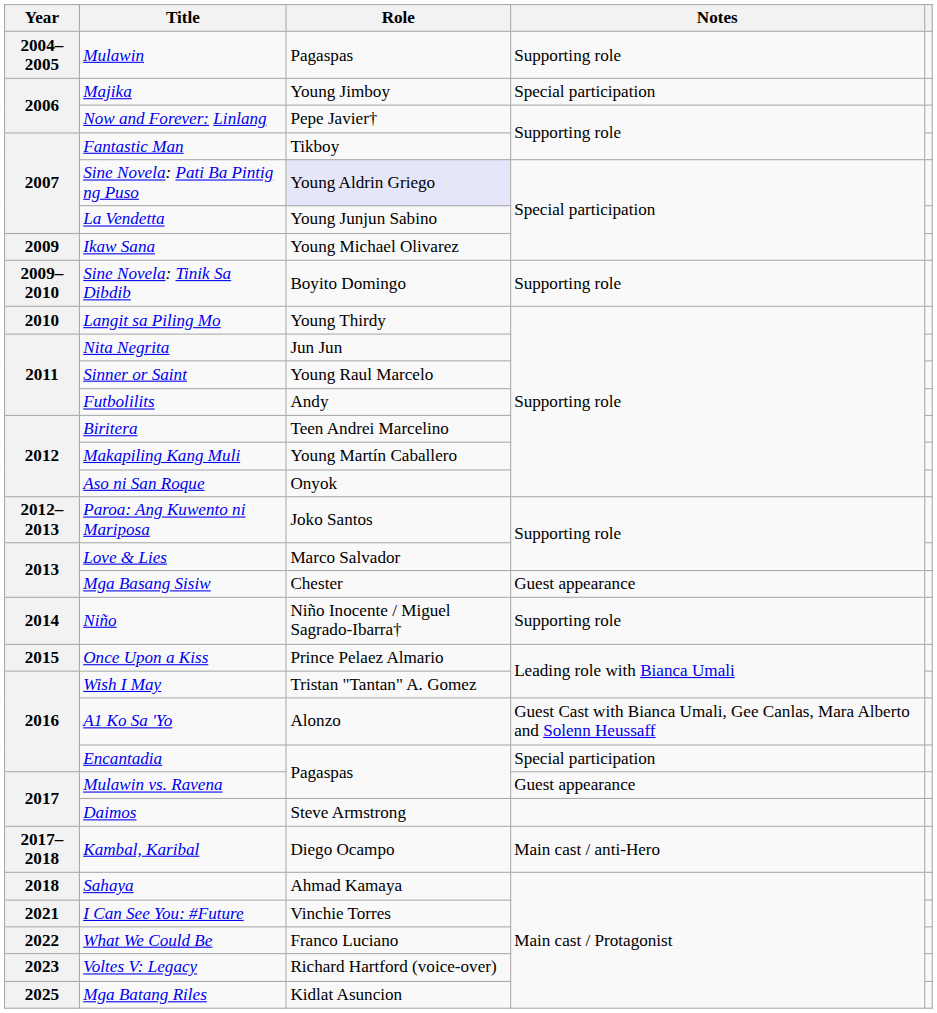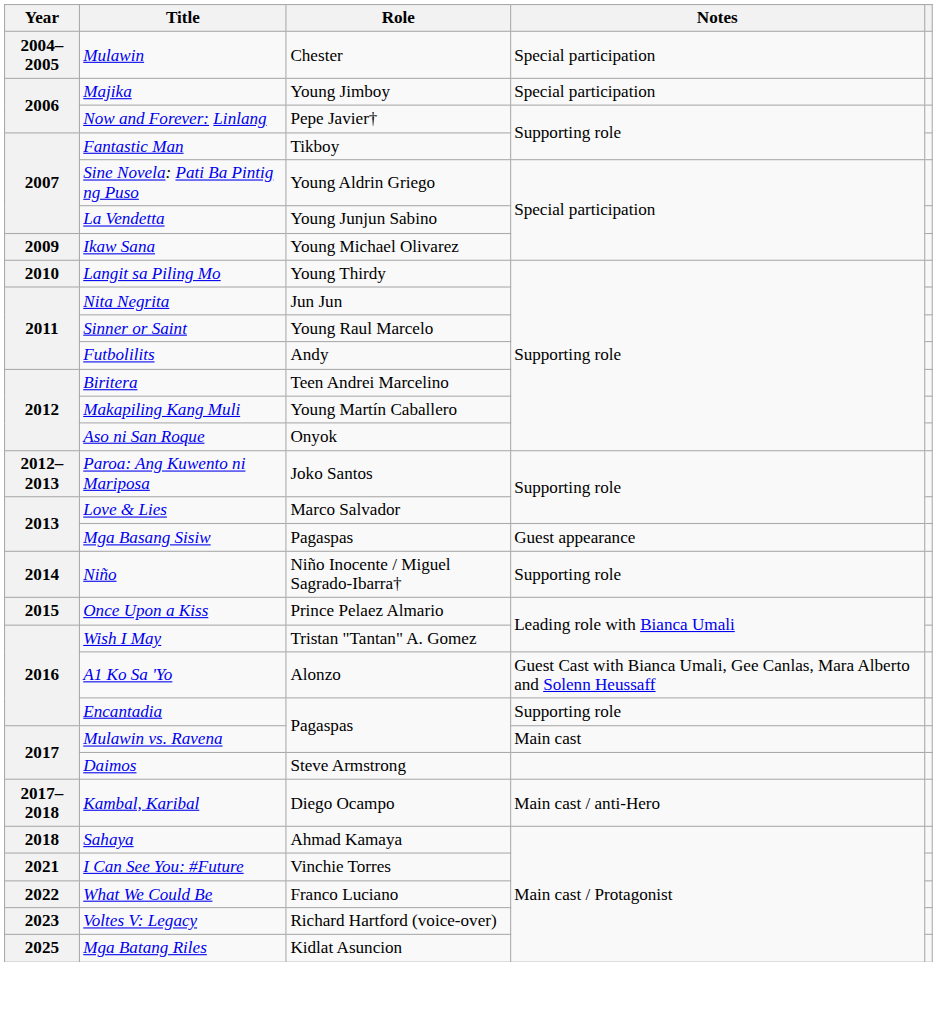(322, 54) Pagaspas -> (317, 54) Chester
(568, 54) Supporting role -> (585, 54) Special participation
(363, 182) lavender background -> (363, 182) no background
- row: (157, 283)
(317, 583) Chester -> (322, 537) Pagaspas
(585, 758) Special participation -> (568, 711) Supporting role
(575, 785) Guest appearance -> (548, 738) Main cast
